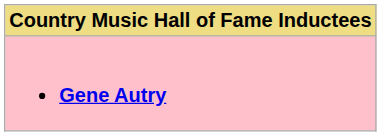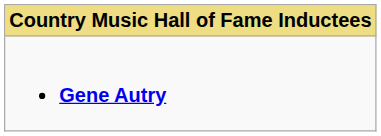(190, 95) pink background -> (190, 95) no background
